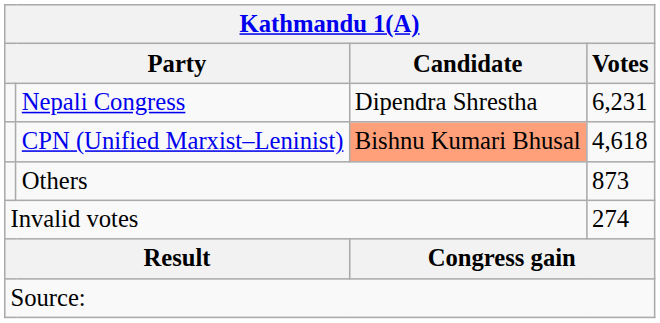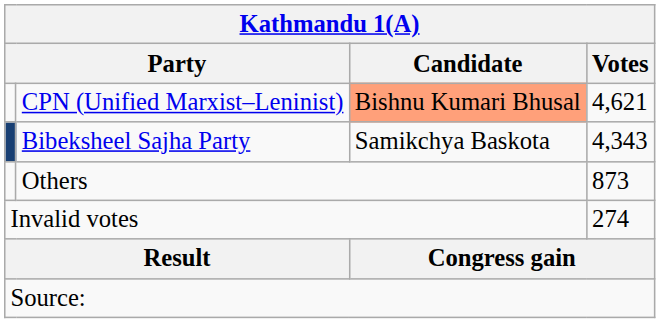- row: (104, 102)
(620, 141) 4,618 -> (620, 102) 4,621
+ row: (136, 141)
